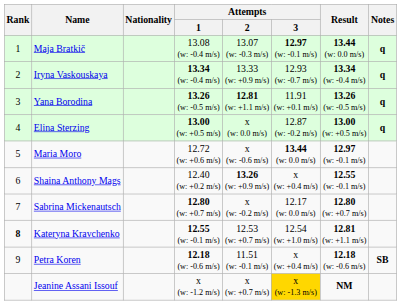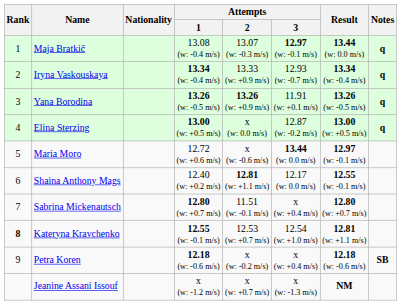(247, 101) 12.81 (w: +1.1 m/s) -> (247, 101) 13.26 (w: +0.9 m/s)
(247, 180) 13.26 (w: +0.9 m/s) -> (247, 180) 12.81 (w: +1.1 m/s)
(296, 180) x (w: +0.4 m/s) -> (296, 180) 12.17 (w: 0.0 m/s)
(247, 207) x (w: -0.2 m/s) -> (247, 207) 11.51 (w: -0.1 m/s)
(296, 207) 12.17 (w: 0.0 m/s) -> (296, 207) x (w: +0.4 m/s)
(247, 260) 11.51 (w: -0.1 m/s) -> (247, 260) x (w: -0.2 m/s)
(296, 286) gold background -> (296, 286) no background
